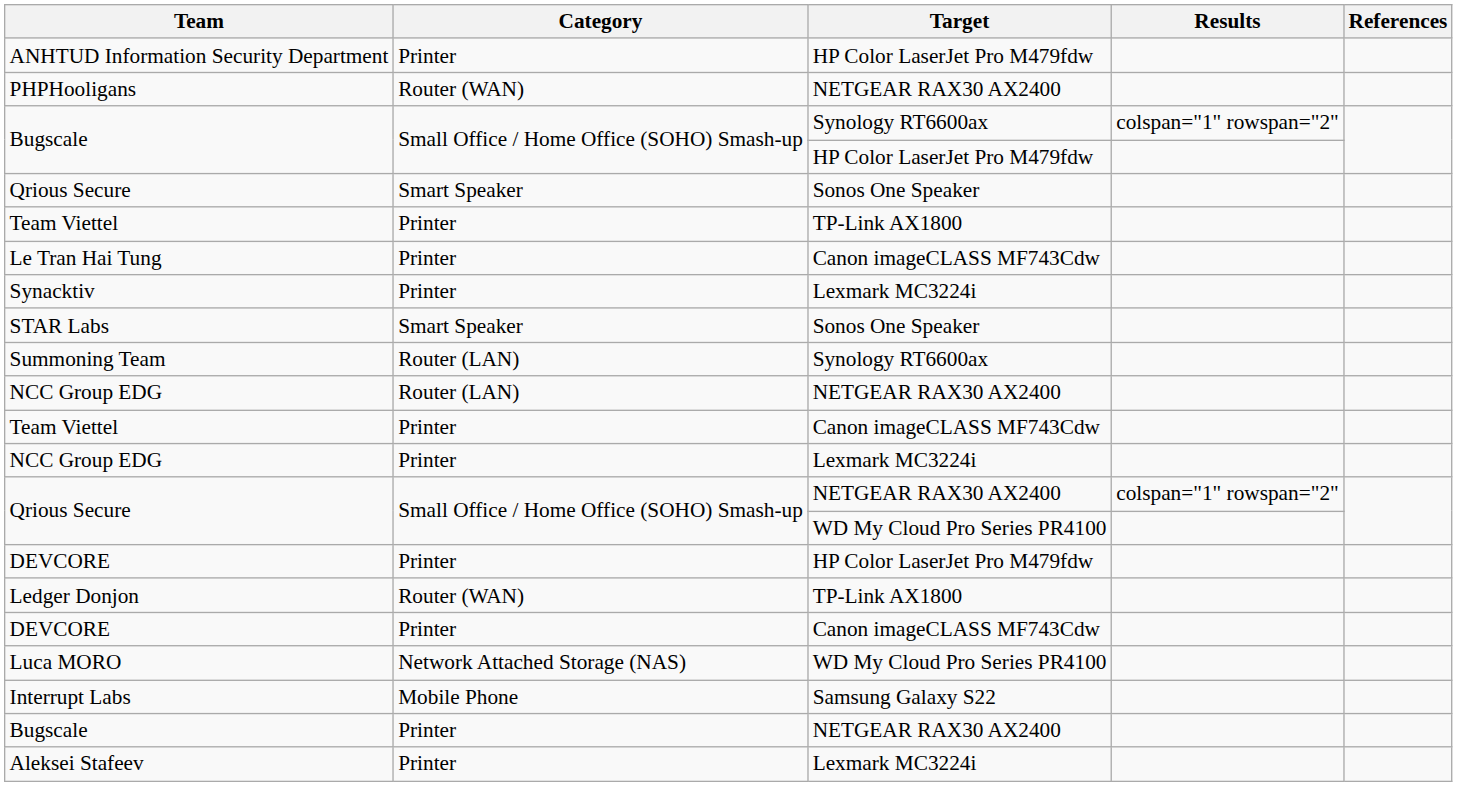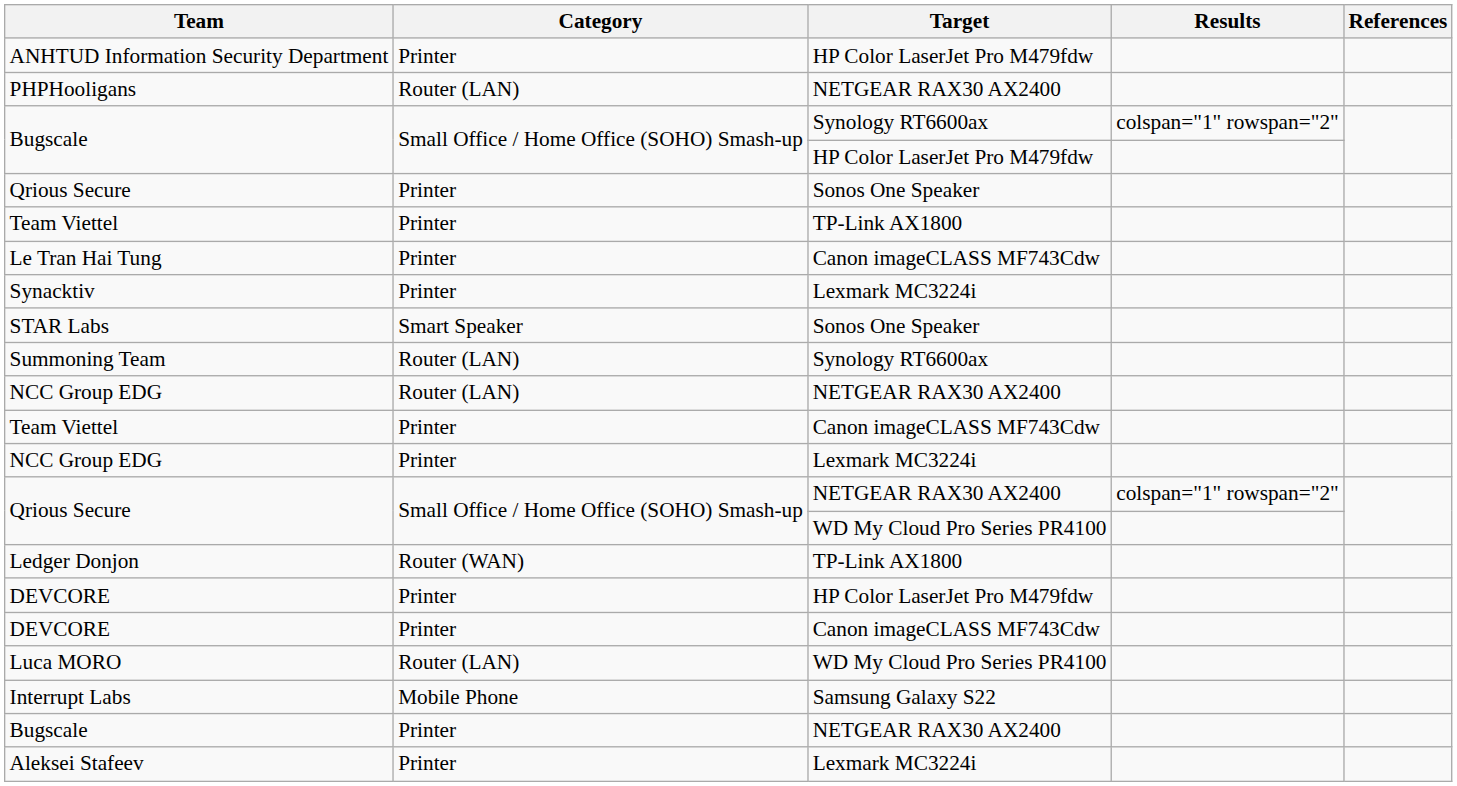(461, 88) Router (WAN) -> (459, 88) Router (LAN)
(461, 190) Smart Speaker -> (427, 190) Printer
rows swapped: (60, 561) <-> (74, 595)
(542, 662) Network Attached Storage (NAS) -> (459, 662) Router (LAN)
